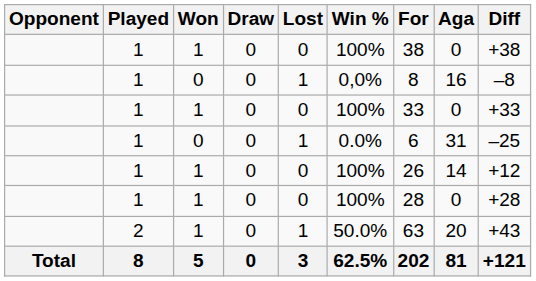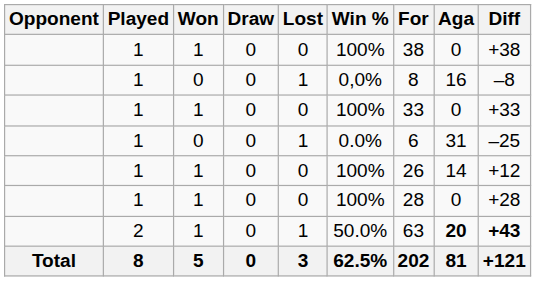(456, 230) normal -> (456, 230) bold
(504, 230) normal -> (504, 230) bold
